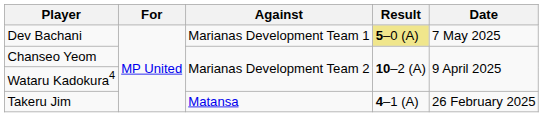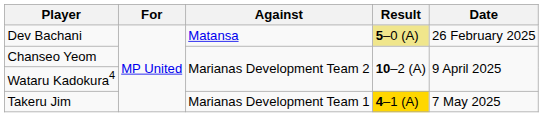(279, 35) Marianas Development Team 1 -> (213, 35) Matansa
(466, 35) 7 May 2025 -> (484, 35) 26 February 2025
(213, 101) Matansa -> (279, 101) Marianas Development Team 1
(397, 101) no background -> (397, 101) gold background
(484, 101) 26 February 2025 -> (466, 101) 7 May 2025
